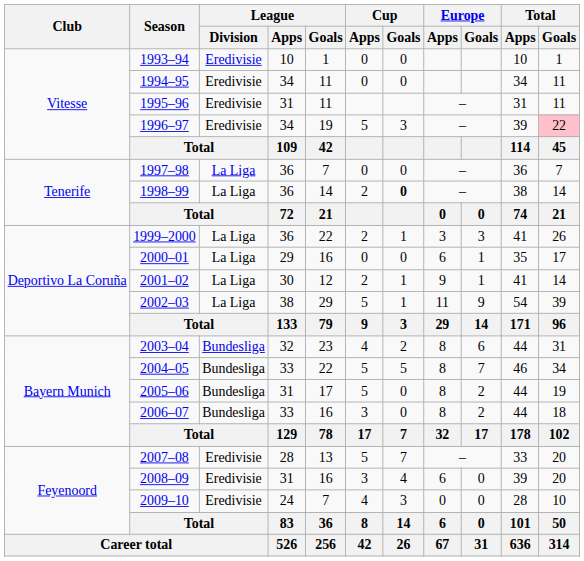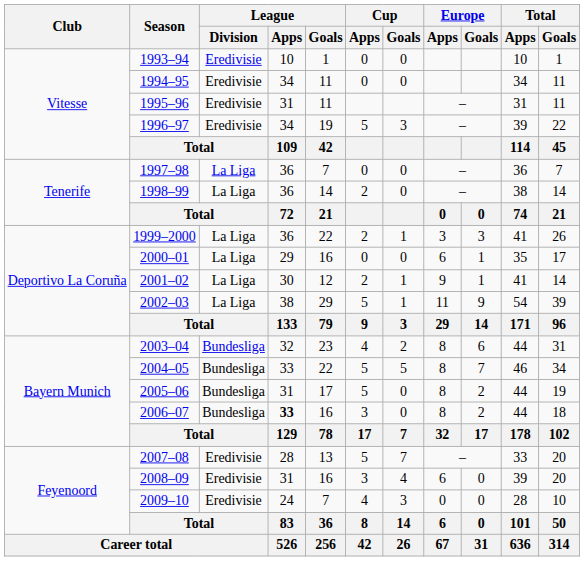(559, 125) pink background -> (559, 125) no background
(403, 192) bold -> (403, 192) normal
(287, 412) normal -> (287, 412) bold
